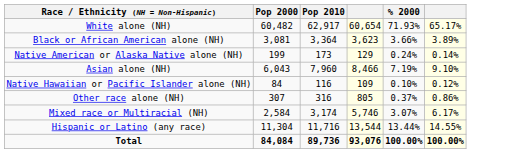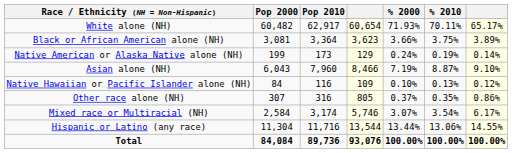+ column: (445, 12)
